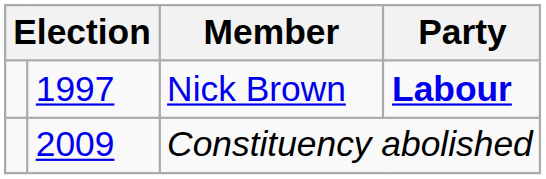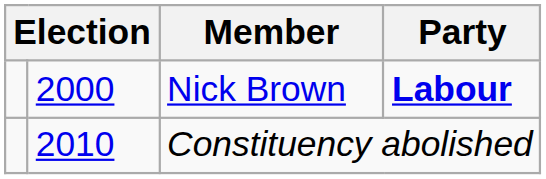(75, 88) 1997 -> (75, 88) 2000
(75, 144) 2009 -> (75, 144) 2010
